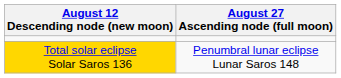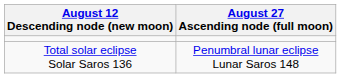(90, 57) gold background -> (90, 57) no background
